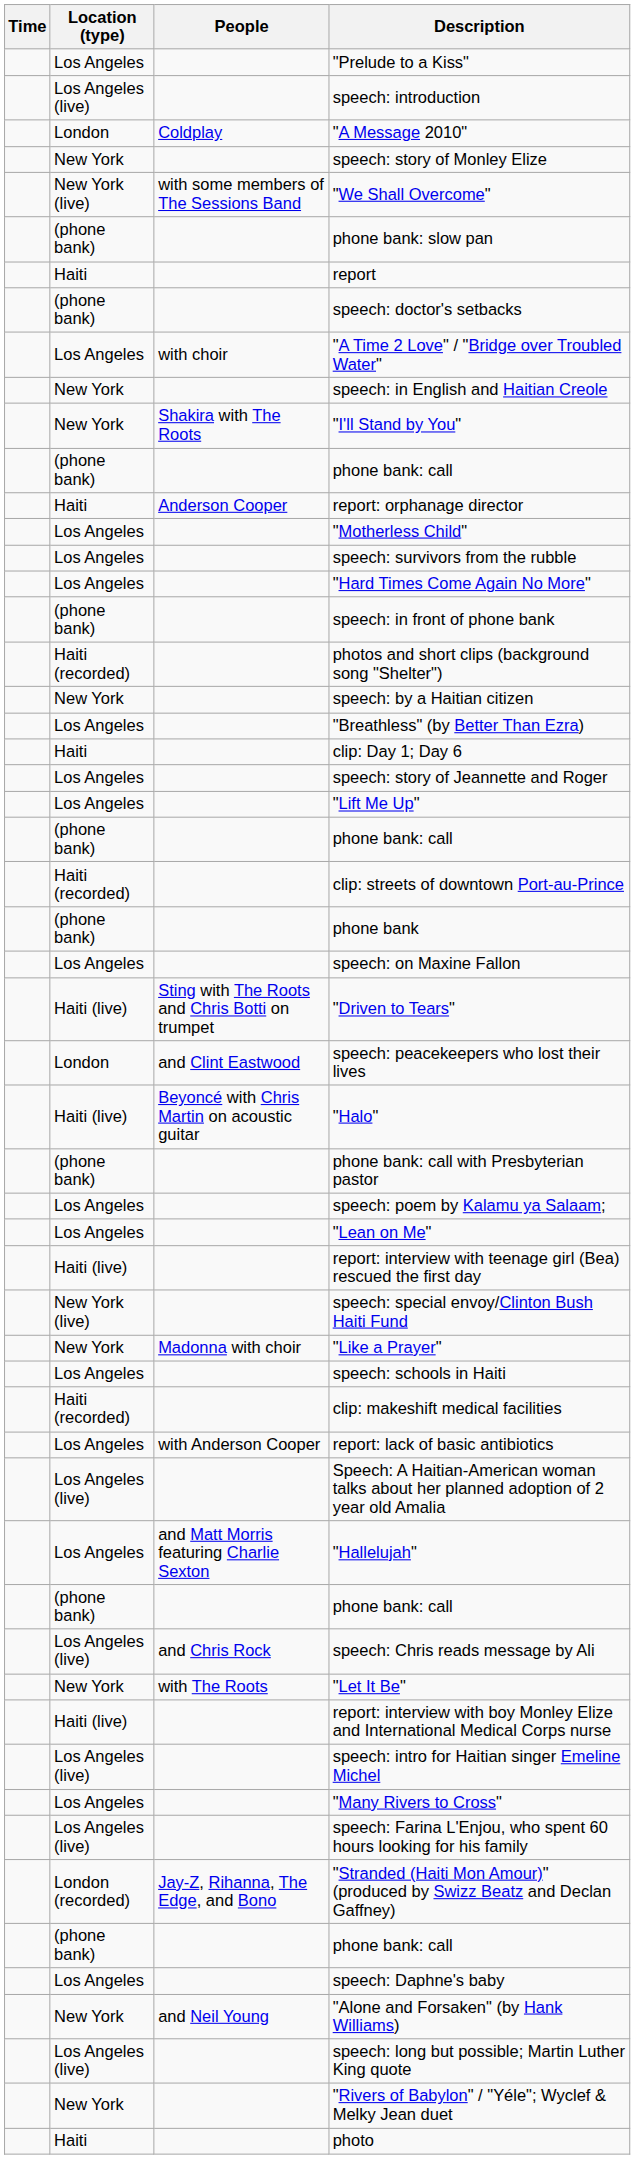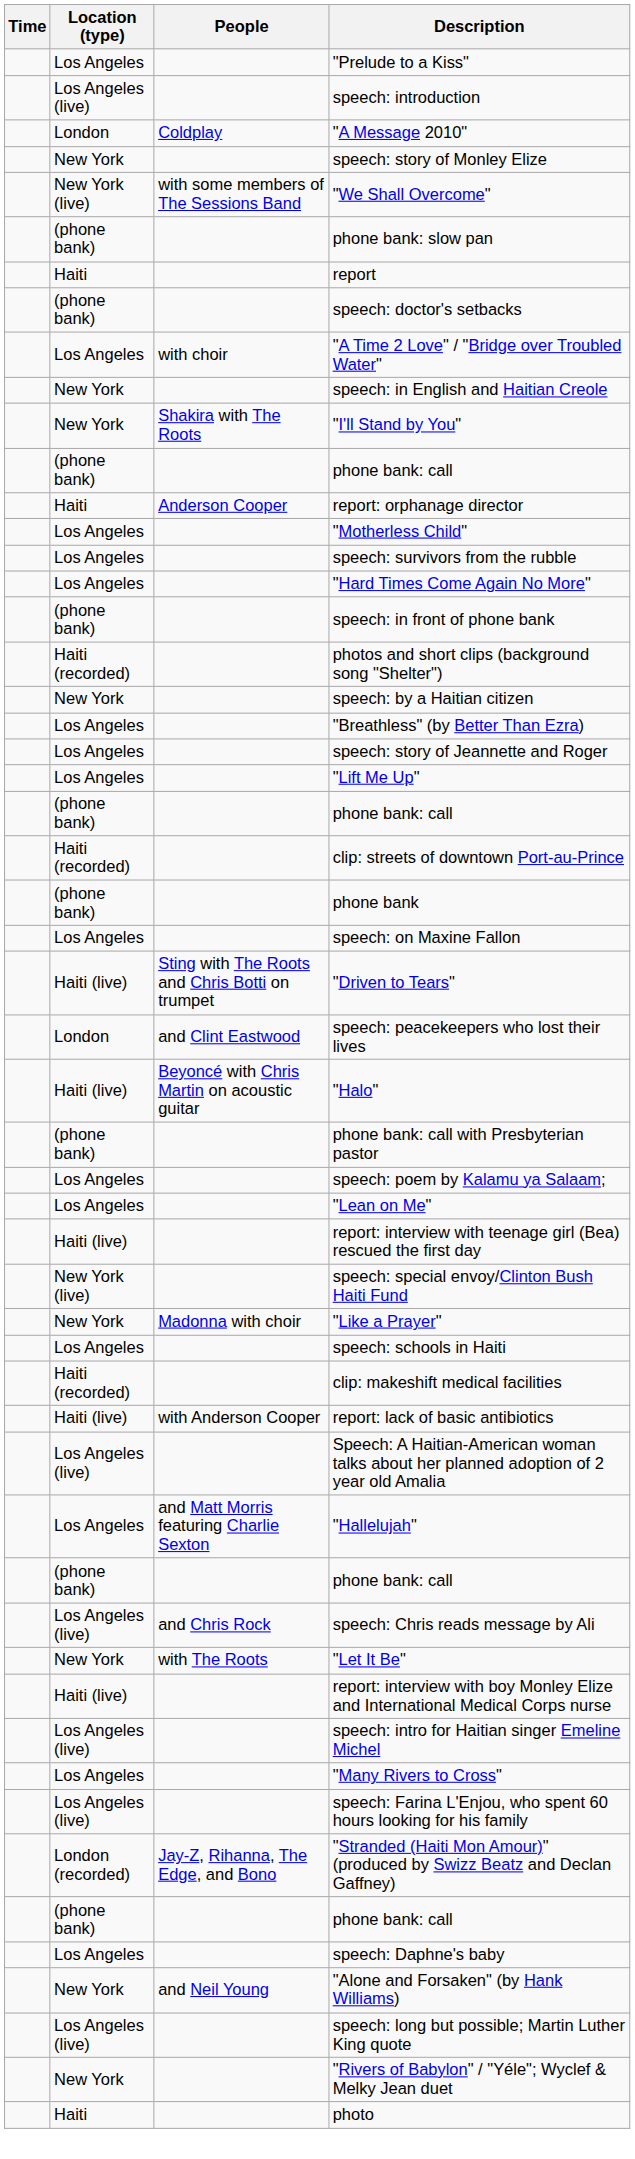- row: (242, 752)
(99, 1444) Los Angeles -> (91, 1418) Haiti (live)
